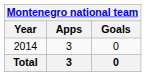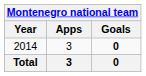(116, 46) normal -> (116, 46) bold
